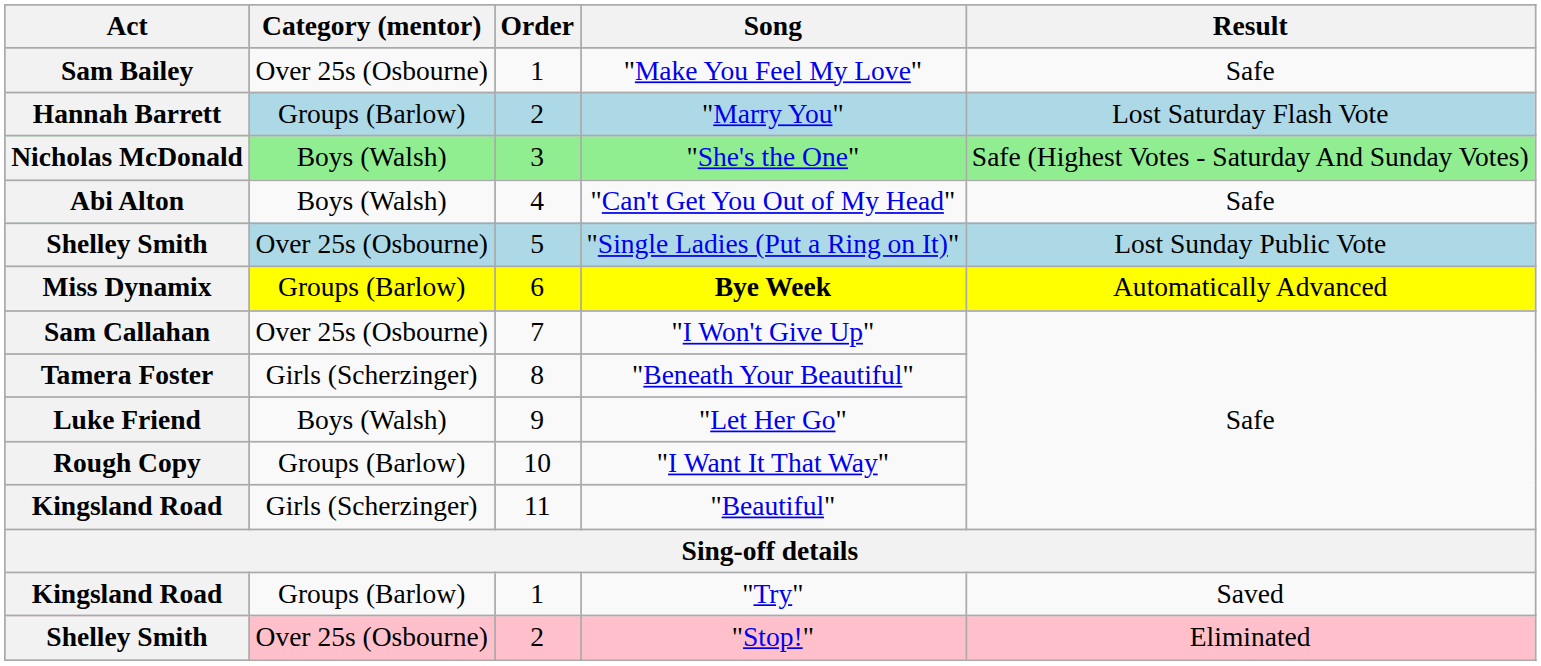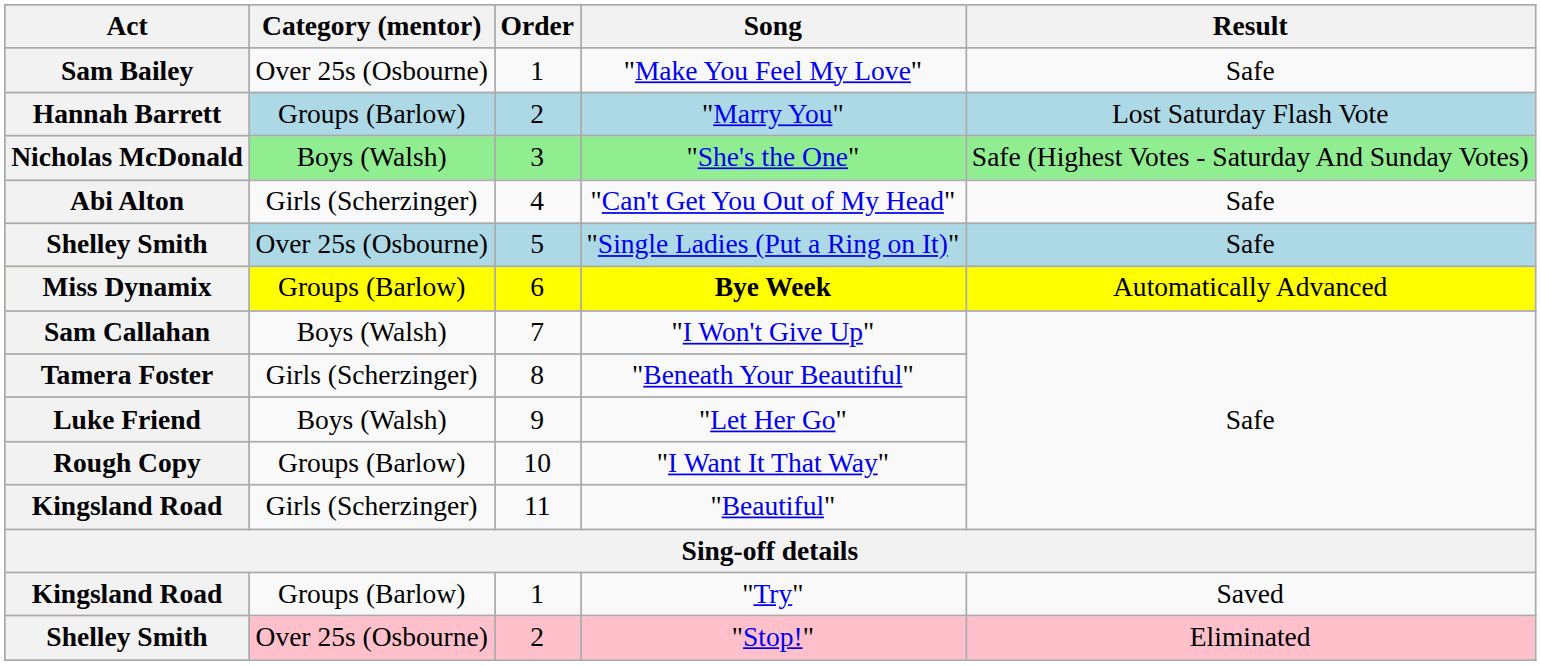(372, 200) Boys (Walsh) -> (372, 200) Girls (Scherzinger)
(1250, 244) Lost Sunday Public Vote -> (1250, 244) Safe
(372, 331) Over 25s (Osbourne) -> (372, 331) Boys (Walsh)
